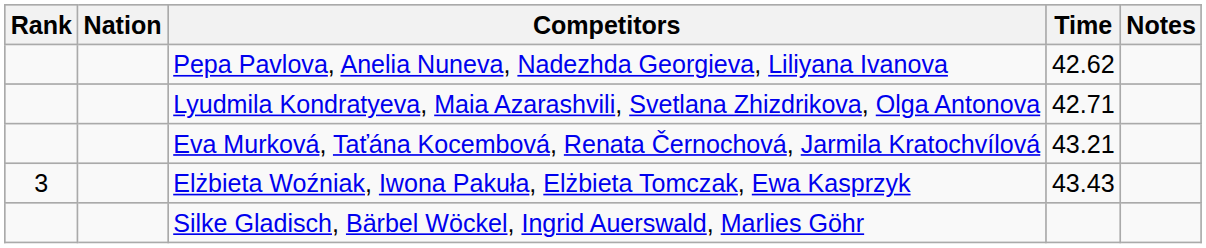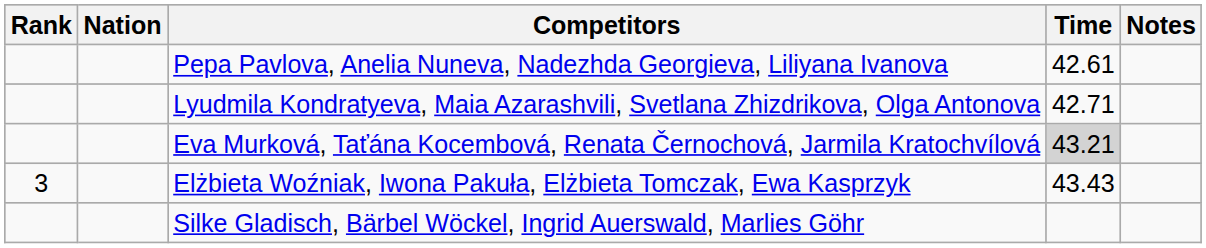(1083, 65) 42.62 -> (1083, 65) 42.61
(1083, 144) no background -> (1083, 144) lightgrey background
